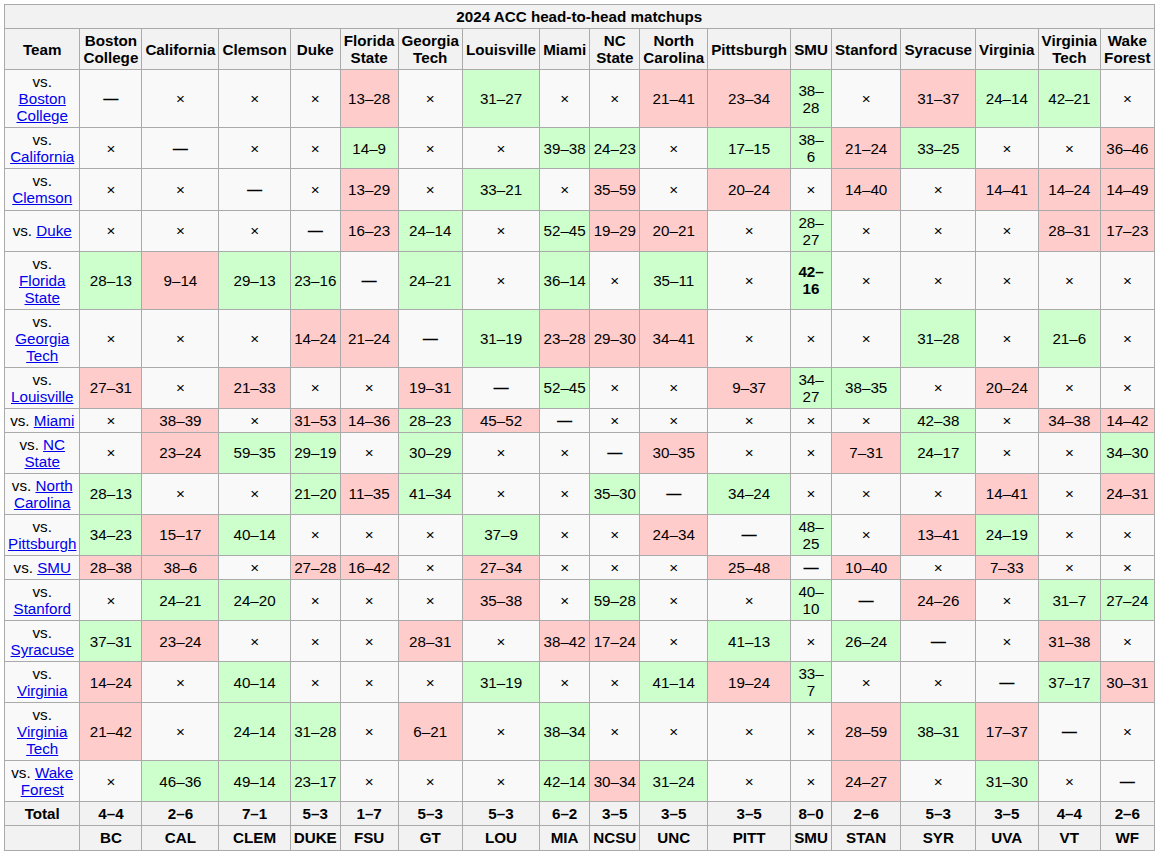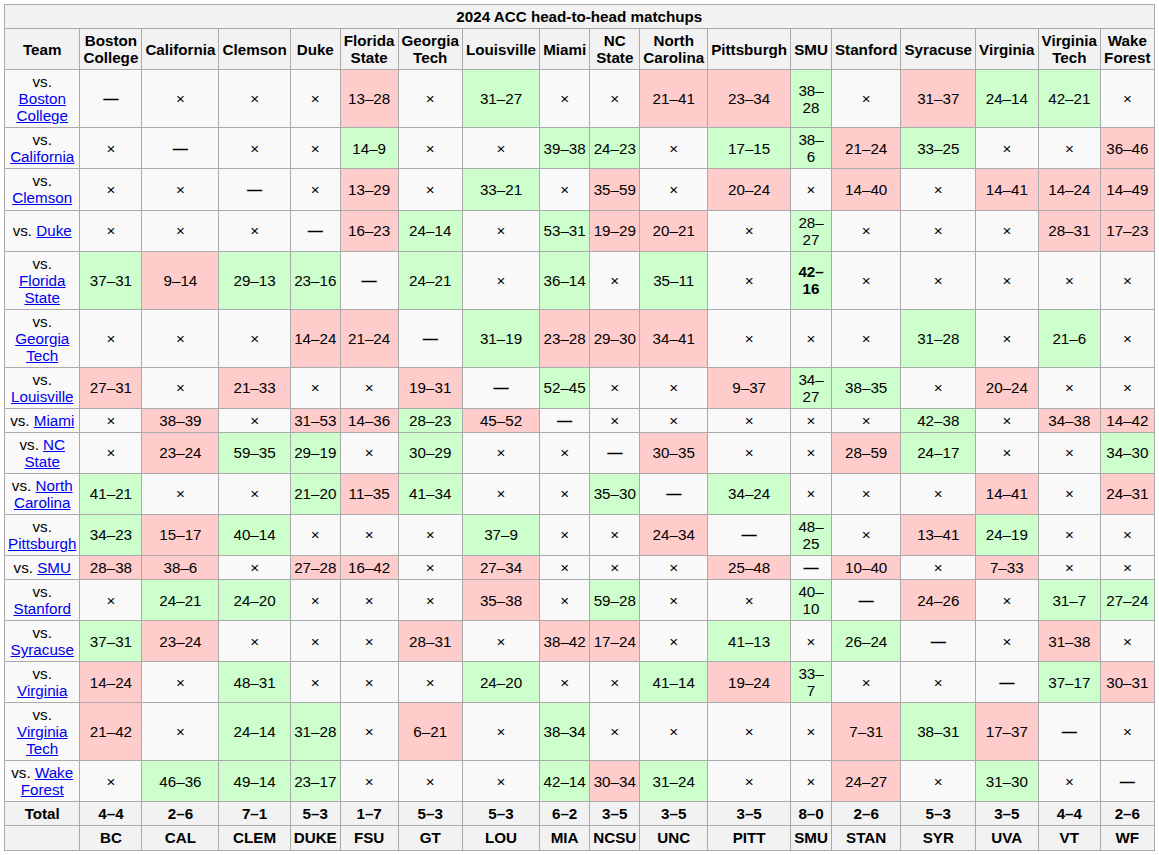(565, 231) 52–45 -> (565, 231) 53–31
(111, 280) 28–13 -> (111, 280) 37–31
(866, 453) 7–31 -> (866, 453) 28–59
(111, 494) 28–13 -> (111, 494) 41–21
(255, 682) 40–14 -> (255, 682) 48–31
(501, 682) 31–19 -> (501, 682) 24–20
(866, 732) 28–59 -> (866, 732) 7–31
